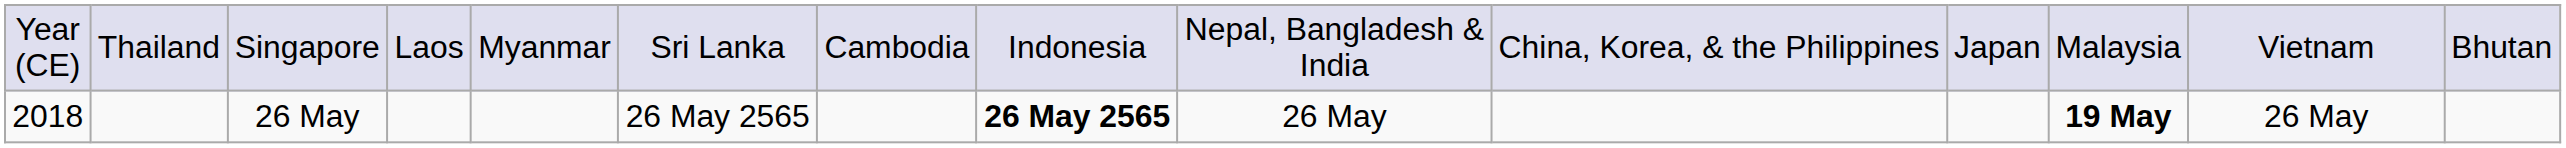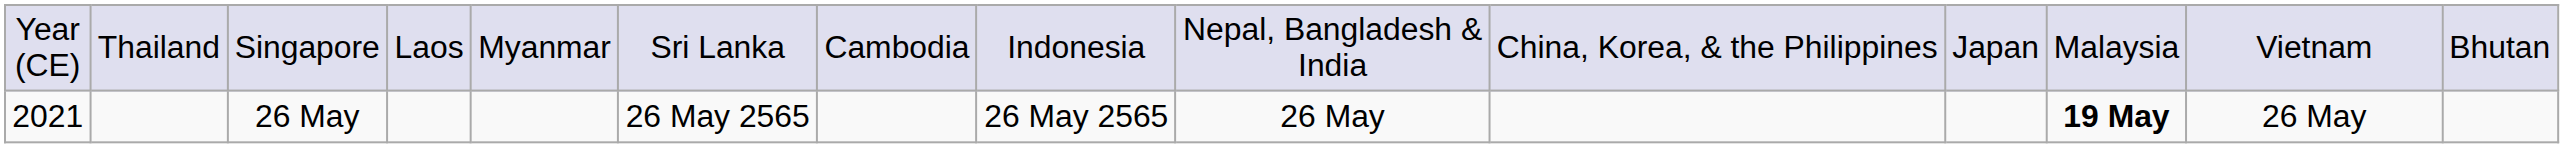(48, 116) 2018 -> (48, 116) 2021
(1077, 116) bold -> (1076, 116) normal
